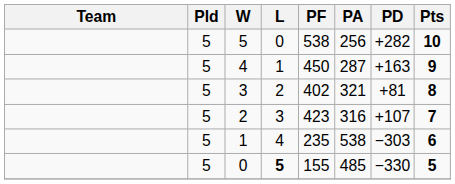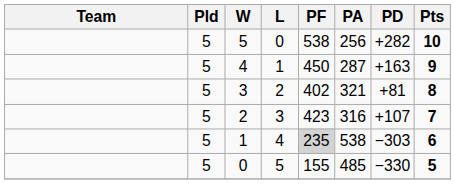(316, 141) no background -> (316, 141) lightgrey background
(280, 166) bold -> (280, 166) normal
